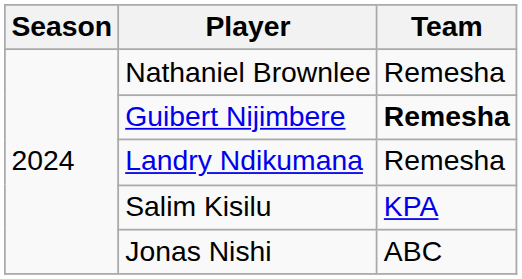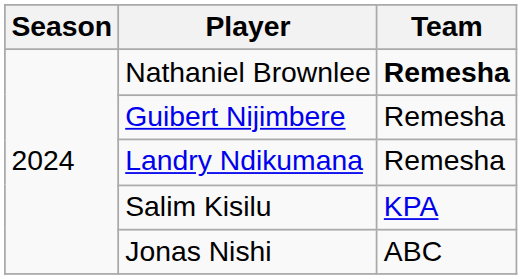(444, 71) normal -> (447, 71) bold
(447, 116) bold -> (444, 116) normal
